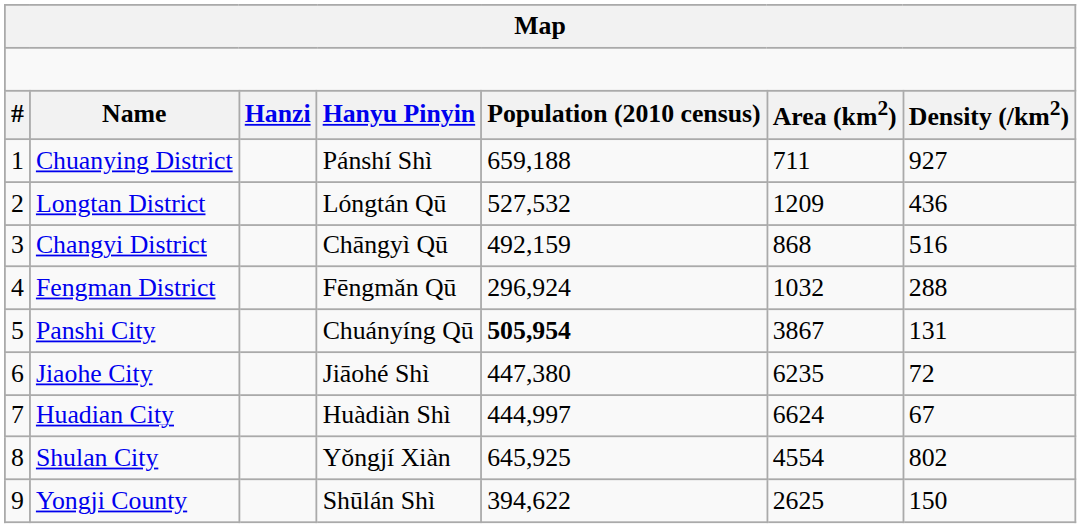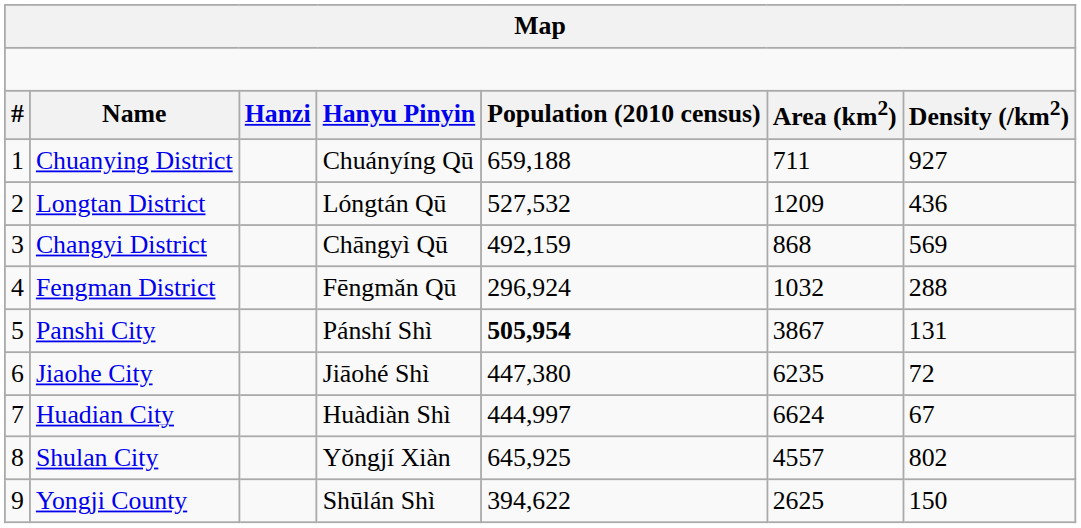(377, 160) Pánshí Shì -> (398, 160) Chuányíng Qū
(928, 245) 516 -> (928, 245) 569
(398, 330) Chuányíng Qū -> (377, 330) Pánshí Shì
(798, 458) 4554 -> (798, 458) 4557
